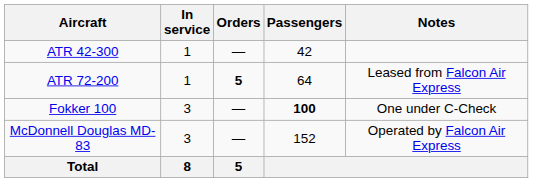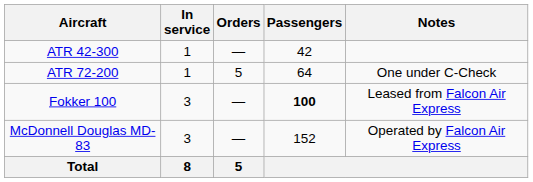(239, 80) bold -> (239, 72) normal
(437, 80) Leased from Falcon Air Express -> (437, 72) One under C-Check
(437, 109) One under C-Check -> (437, 101) Leased from Falcon Air Express
